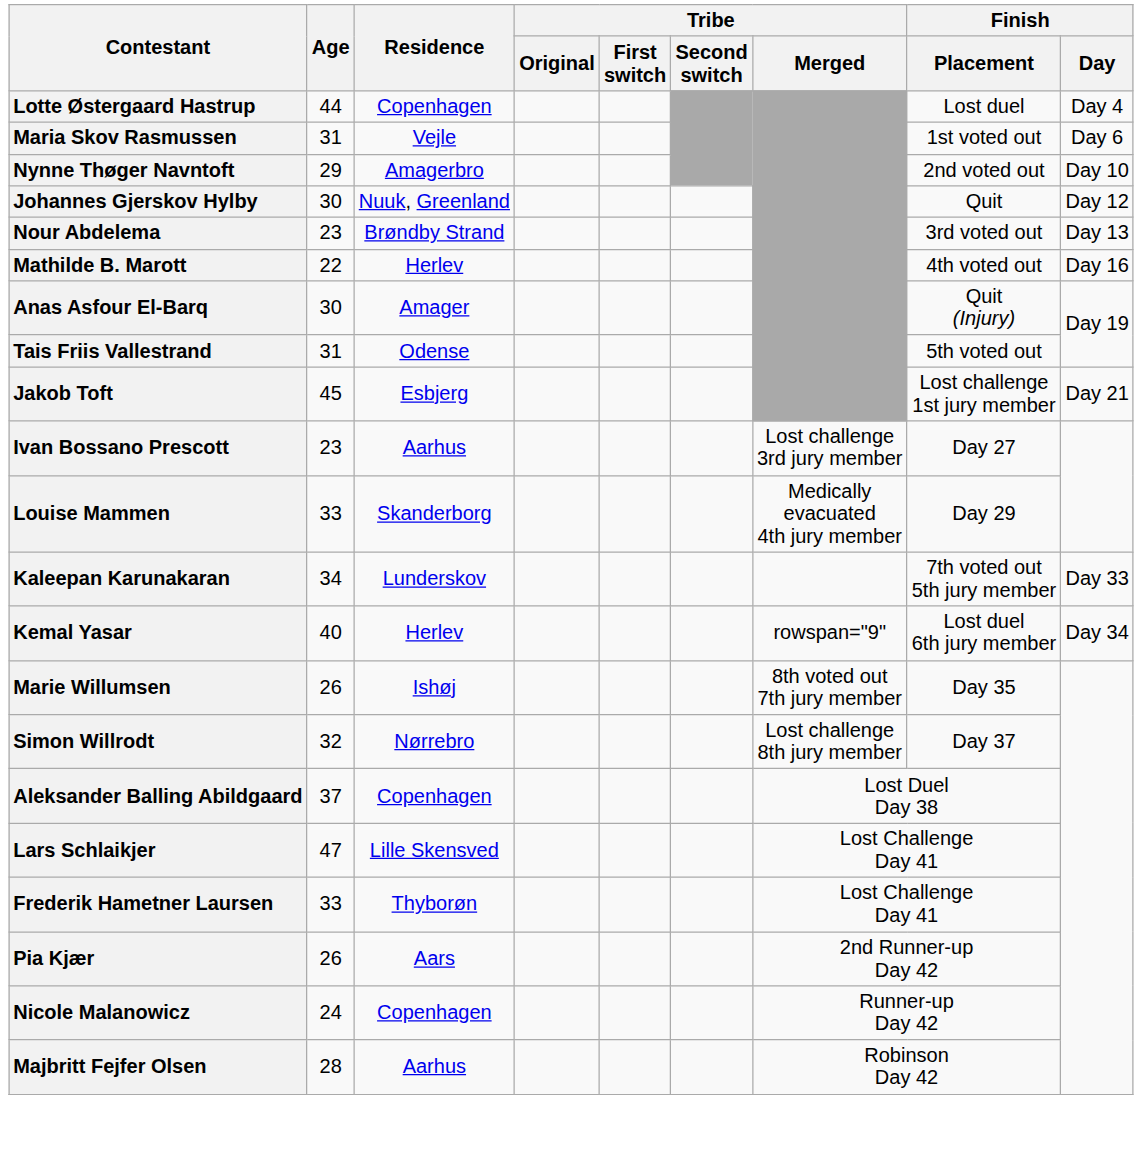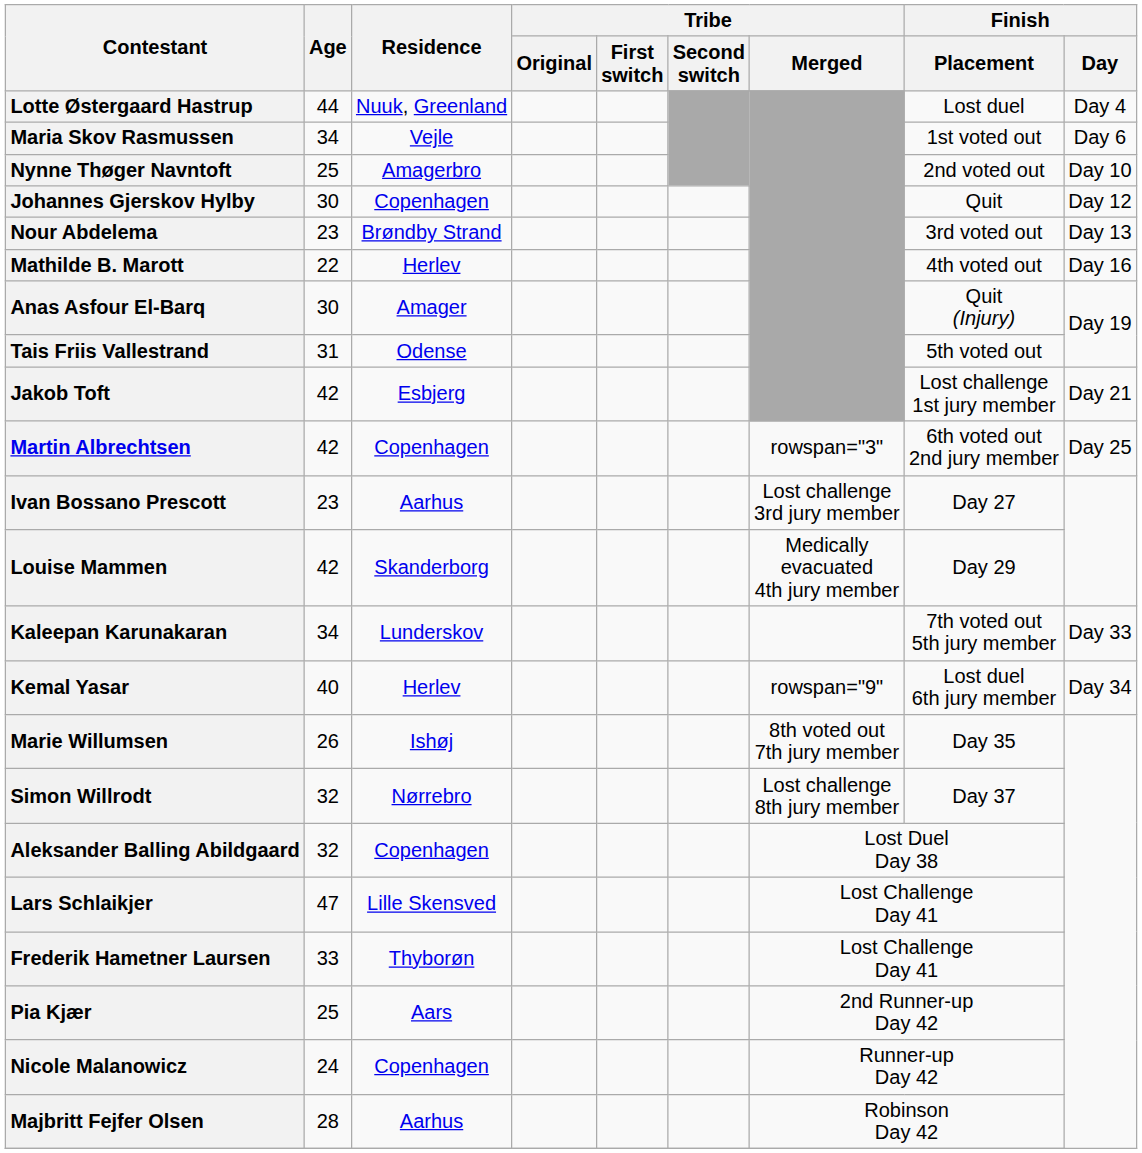(434, 106) Copenhagen -> (432, 106) Nuuk, Greenland
(331, 138) 31 -> (328, 138) 34
(331, 169) 29 -> (328, 169) 25
(434, 201) Nuuk, Greenland -> (432, 201) Copenhagen
(331, 393) 45 -> (328, 393) 42
+ row: (101, 448)
(331, 513) 33 -> (328, 567) 42
(331, 795) 37 -> (328, 850) 32
(331, 958) 26 -> (328, 1012) 25
